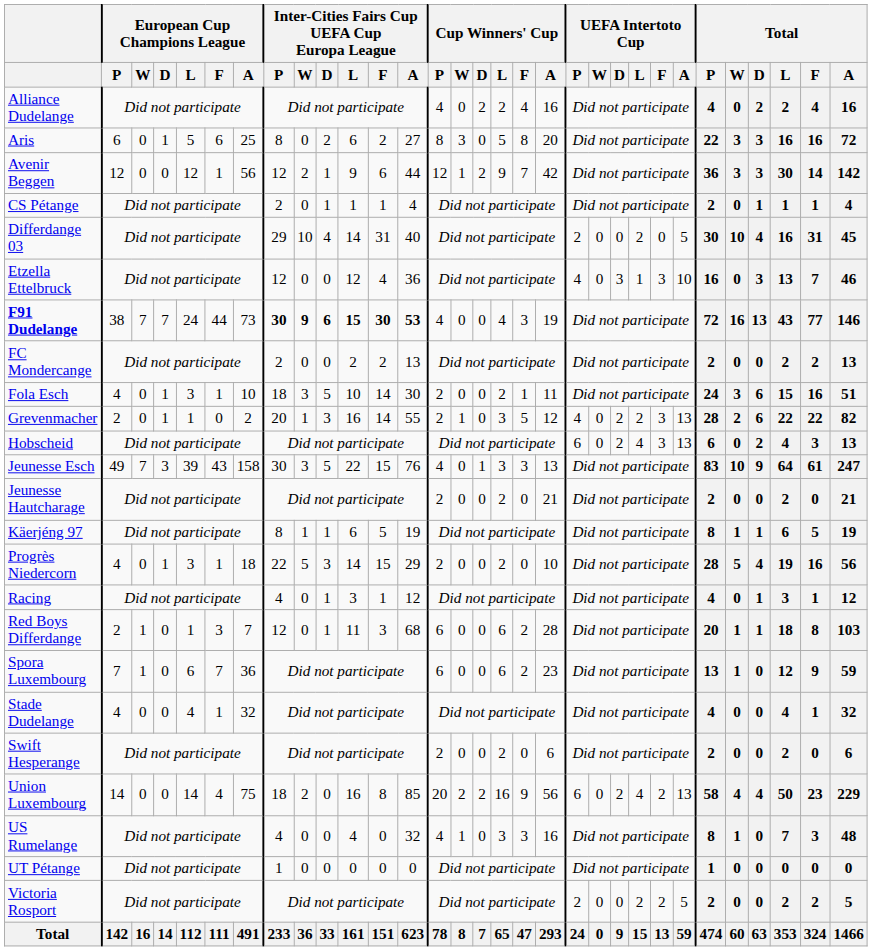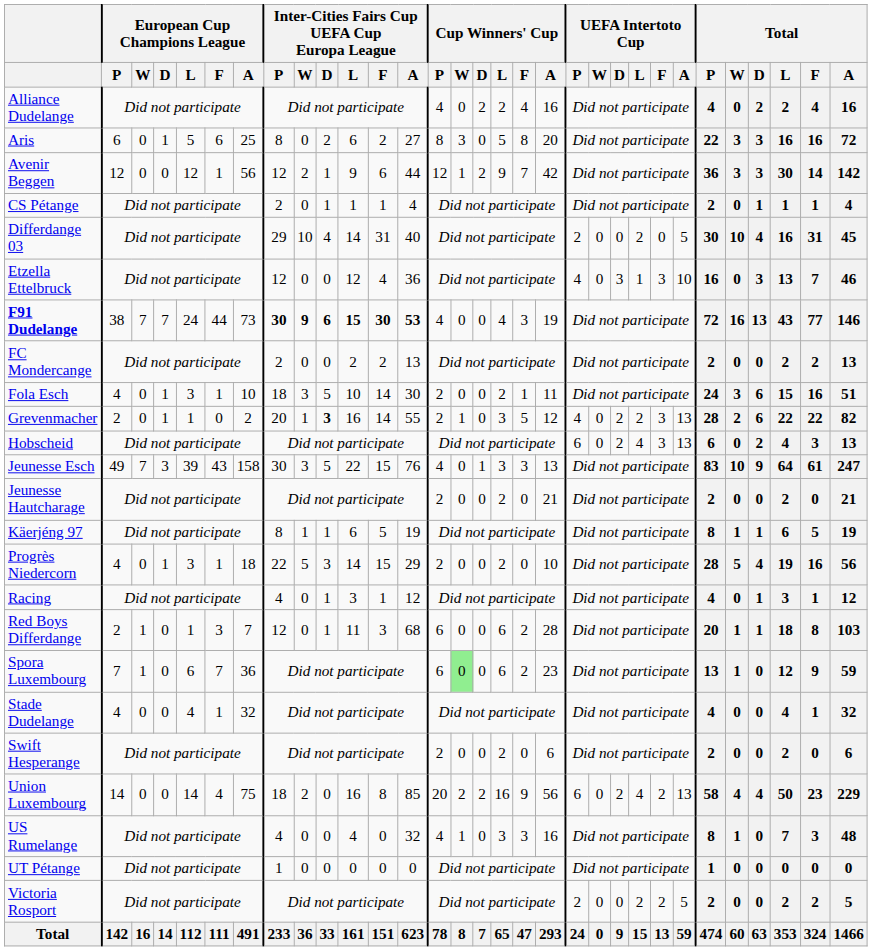(327, 418) normal -> (327, 418) bold
(462, 671) no background -> (462, 671) lightgreen background
